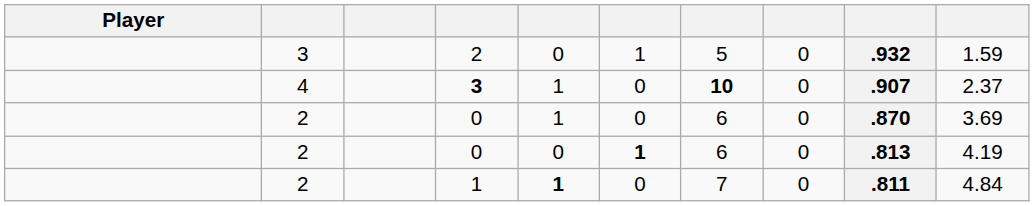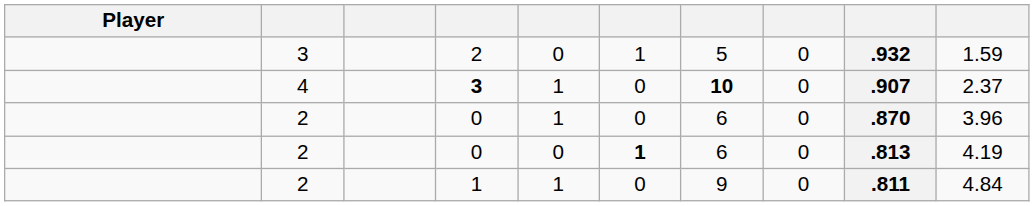(983, 119) 3.69 -> (983, 119) 3.96
(558, 184) bold -> (558, 184) normal
(722, 184) 7 -> (722, 184) 9
